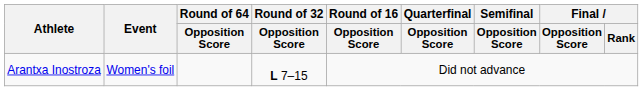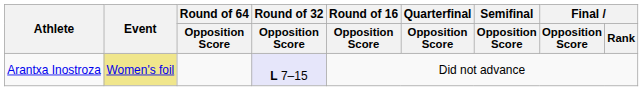(140, 70) no background -> (140, 70) khaki background
(289, 77) no background -> (289, 77) lavender background
